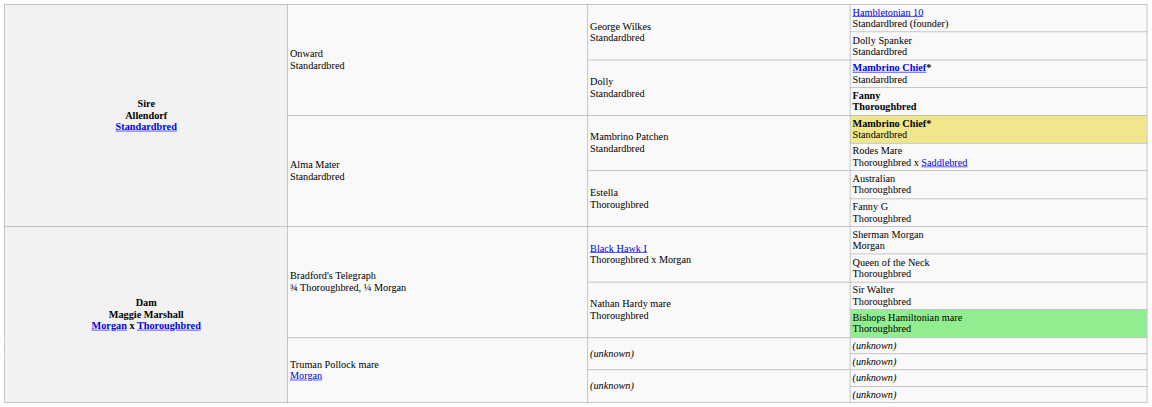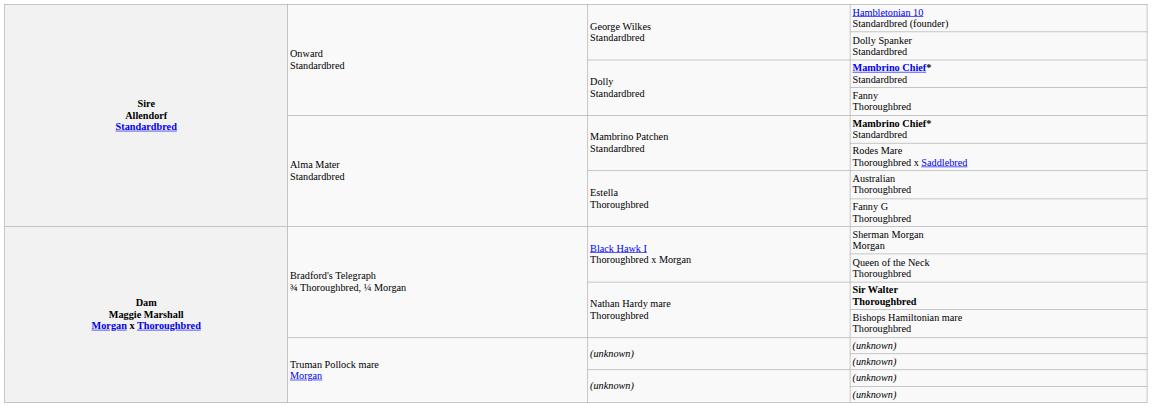(884, 101) bold -> (882, 101) normal
(892, 129) khaki background -> (892, 129) no background
(882, 295) normal -> (884, 295) bold
(907, 323) lightgreen background -> (907, 323) no background
